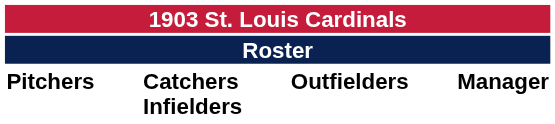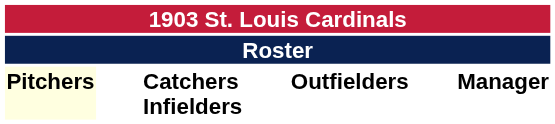(50, 81) no background -> (50, 81) lightyellow background
